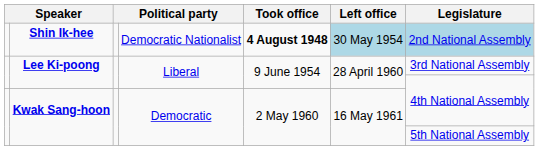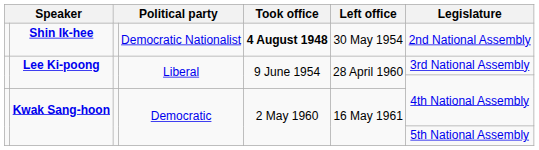(368, 39) lightblue background -> (368, 39) no background
(470, 39) lightblue background -> (470, 39) no background
